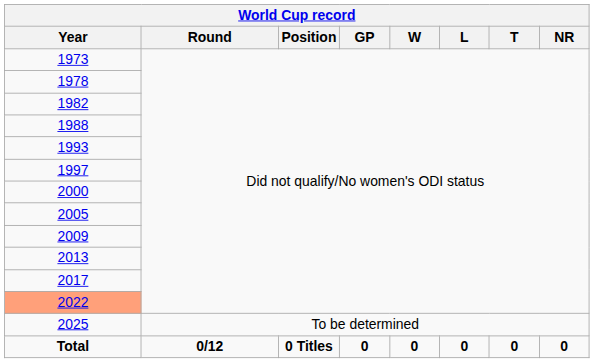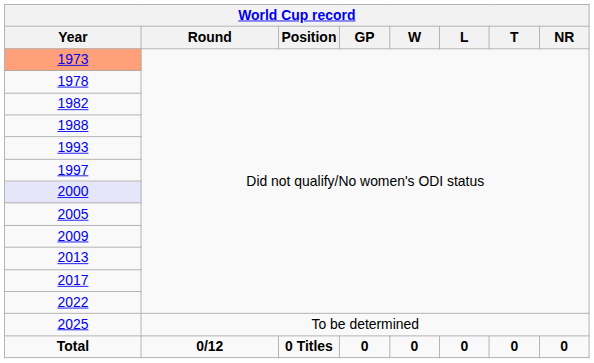(73, 59) no background -> (73, 59) lightsalmon background
(73, 192) no background -> (73, 192) lavender background
(73, 302) lightsalmon background -> (73, 302) no background
